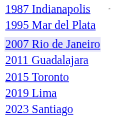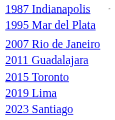(53, 44) lavender background -> (53, 44) no background
